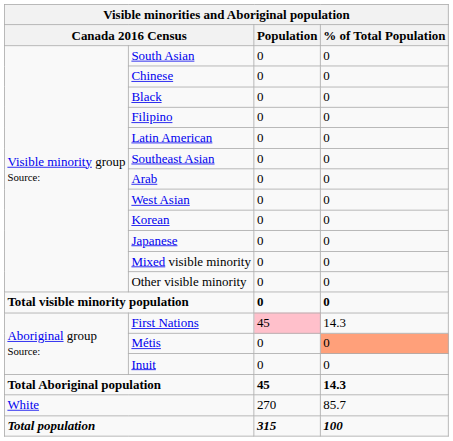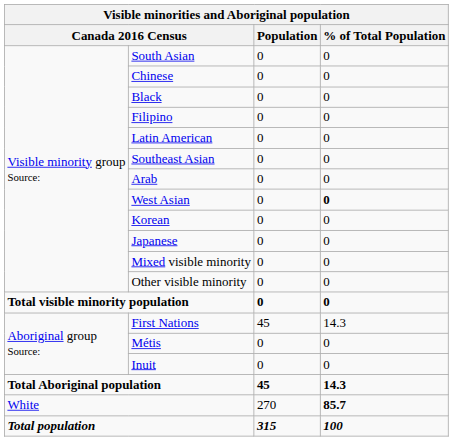(327, 199) normal -> (327, 199) bold
(263, 323) pink background -> (263, 323) no background
(327, 343) lightsalmon background -> (327, 343) no background
(335, 405) normal -> (335, 405) bold
